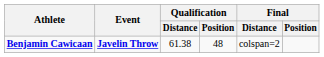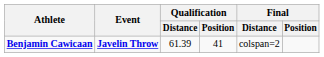(180, 44) 61.38 -> (180, 44) 61.39
(218, 44) 48 -> (218, 44) 41
